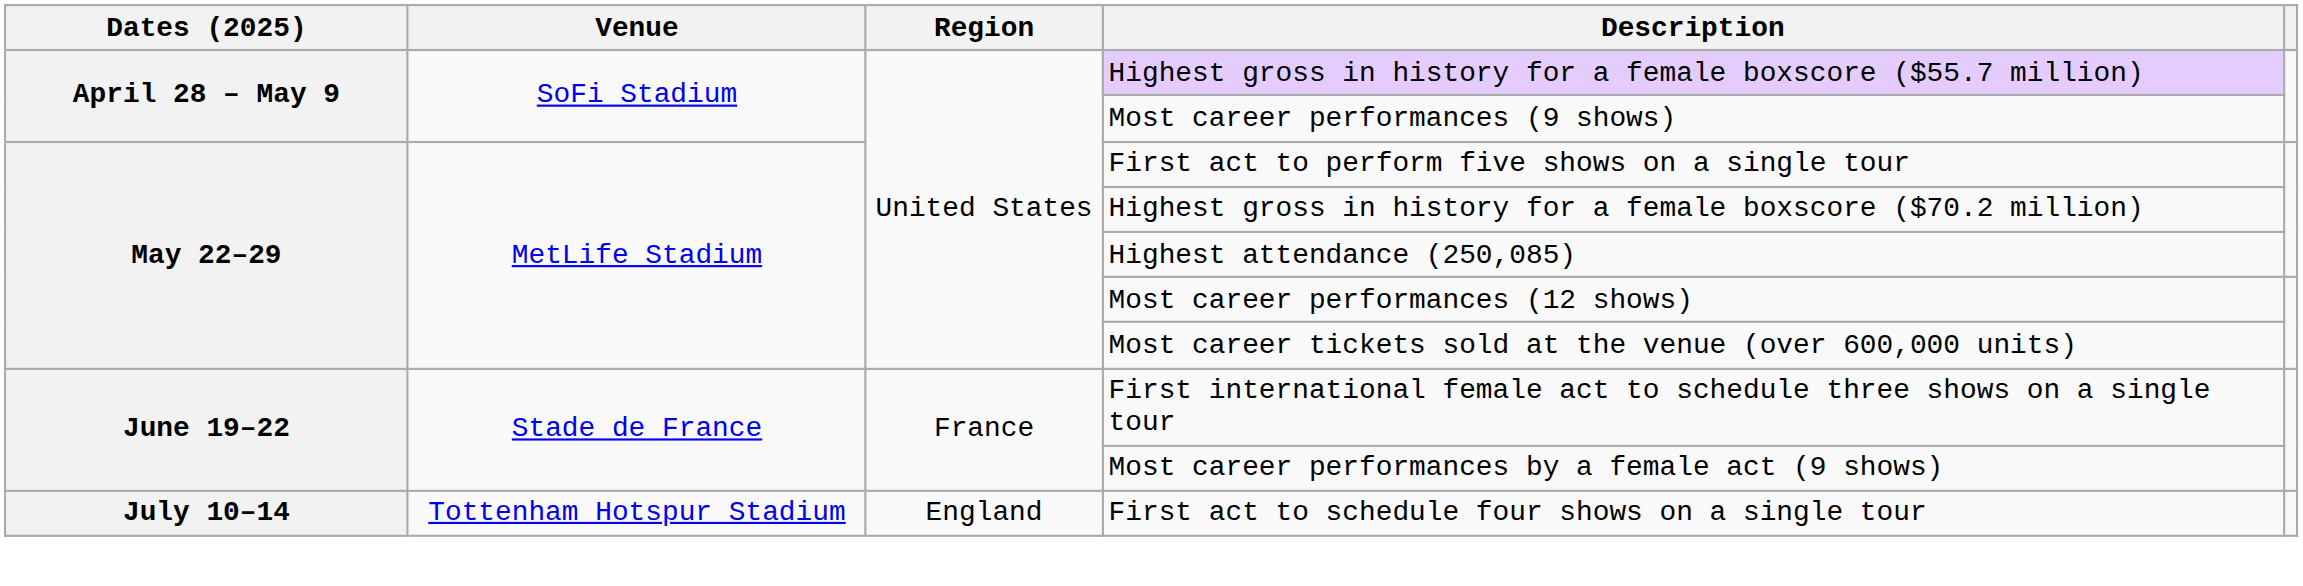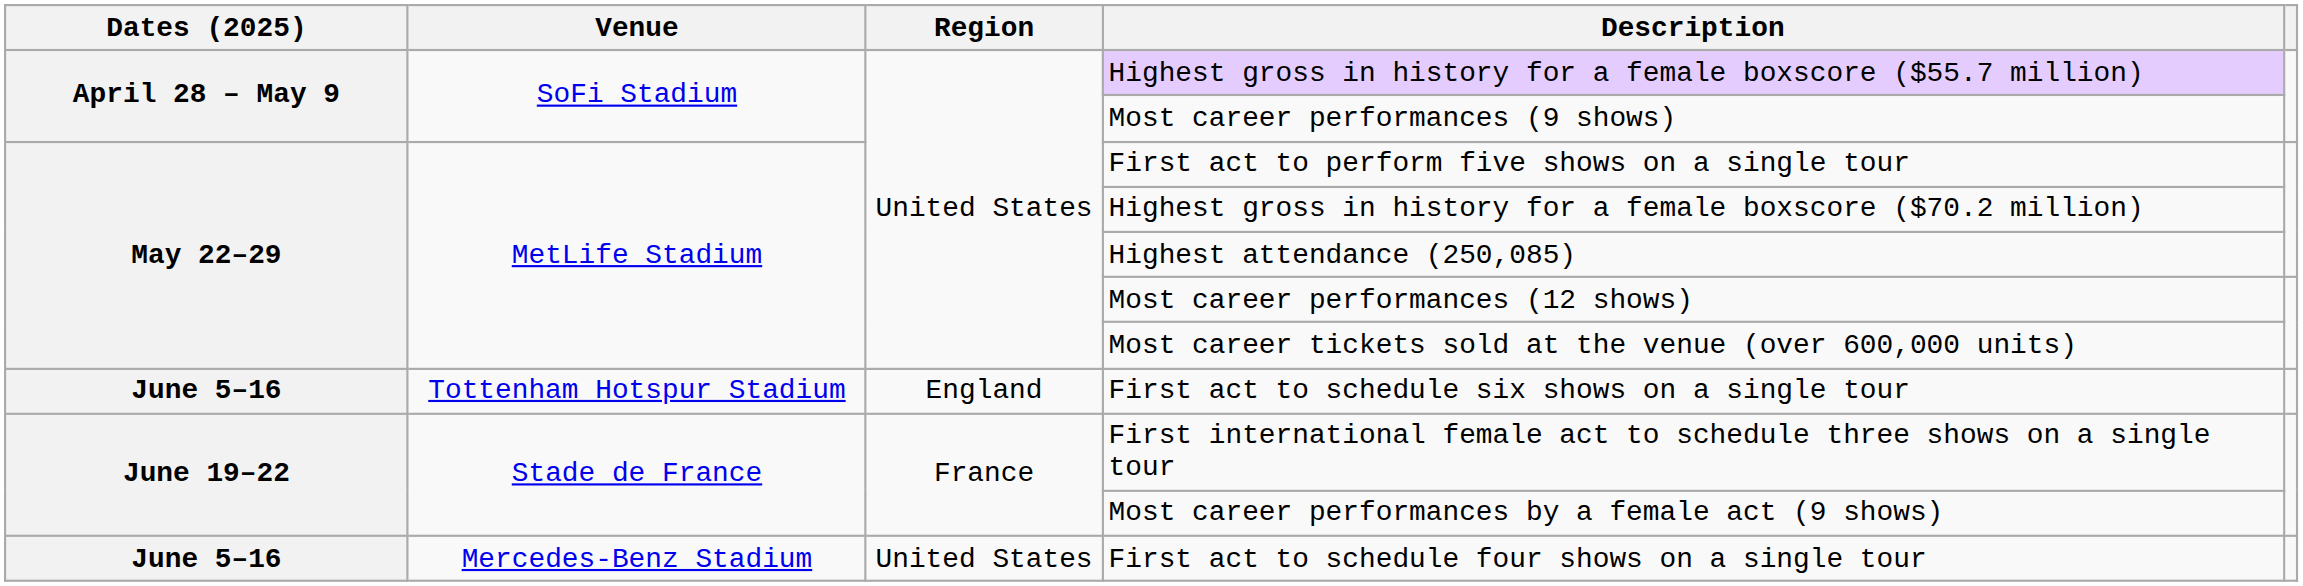+ row: (1509, 390)
(206, 513) July 10–14 -> (206, 559) June 5–16
(637, 513) Tottenham Hotspur Stadium -> (637, 559) Mercedes-Benz Stadium
(984, 513) England -> (984, 559) United States
